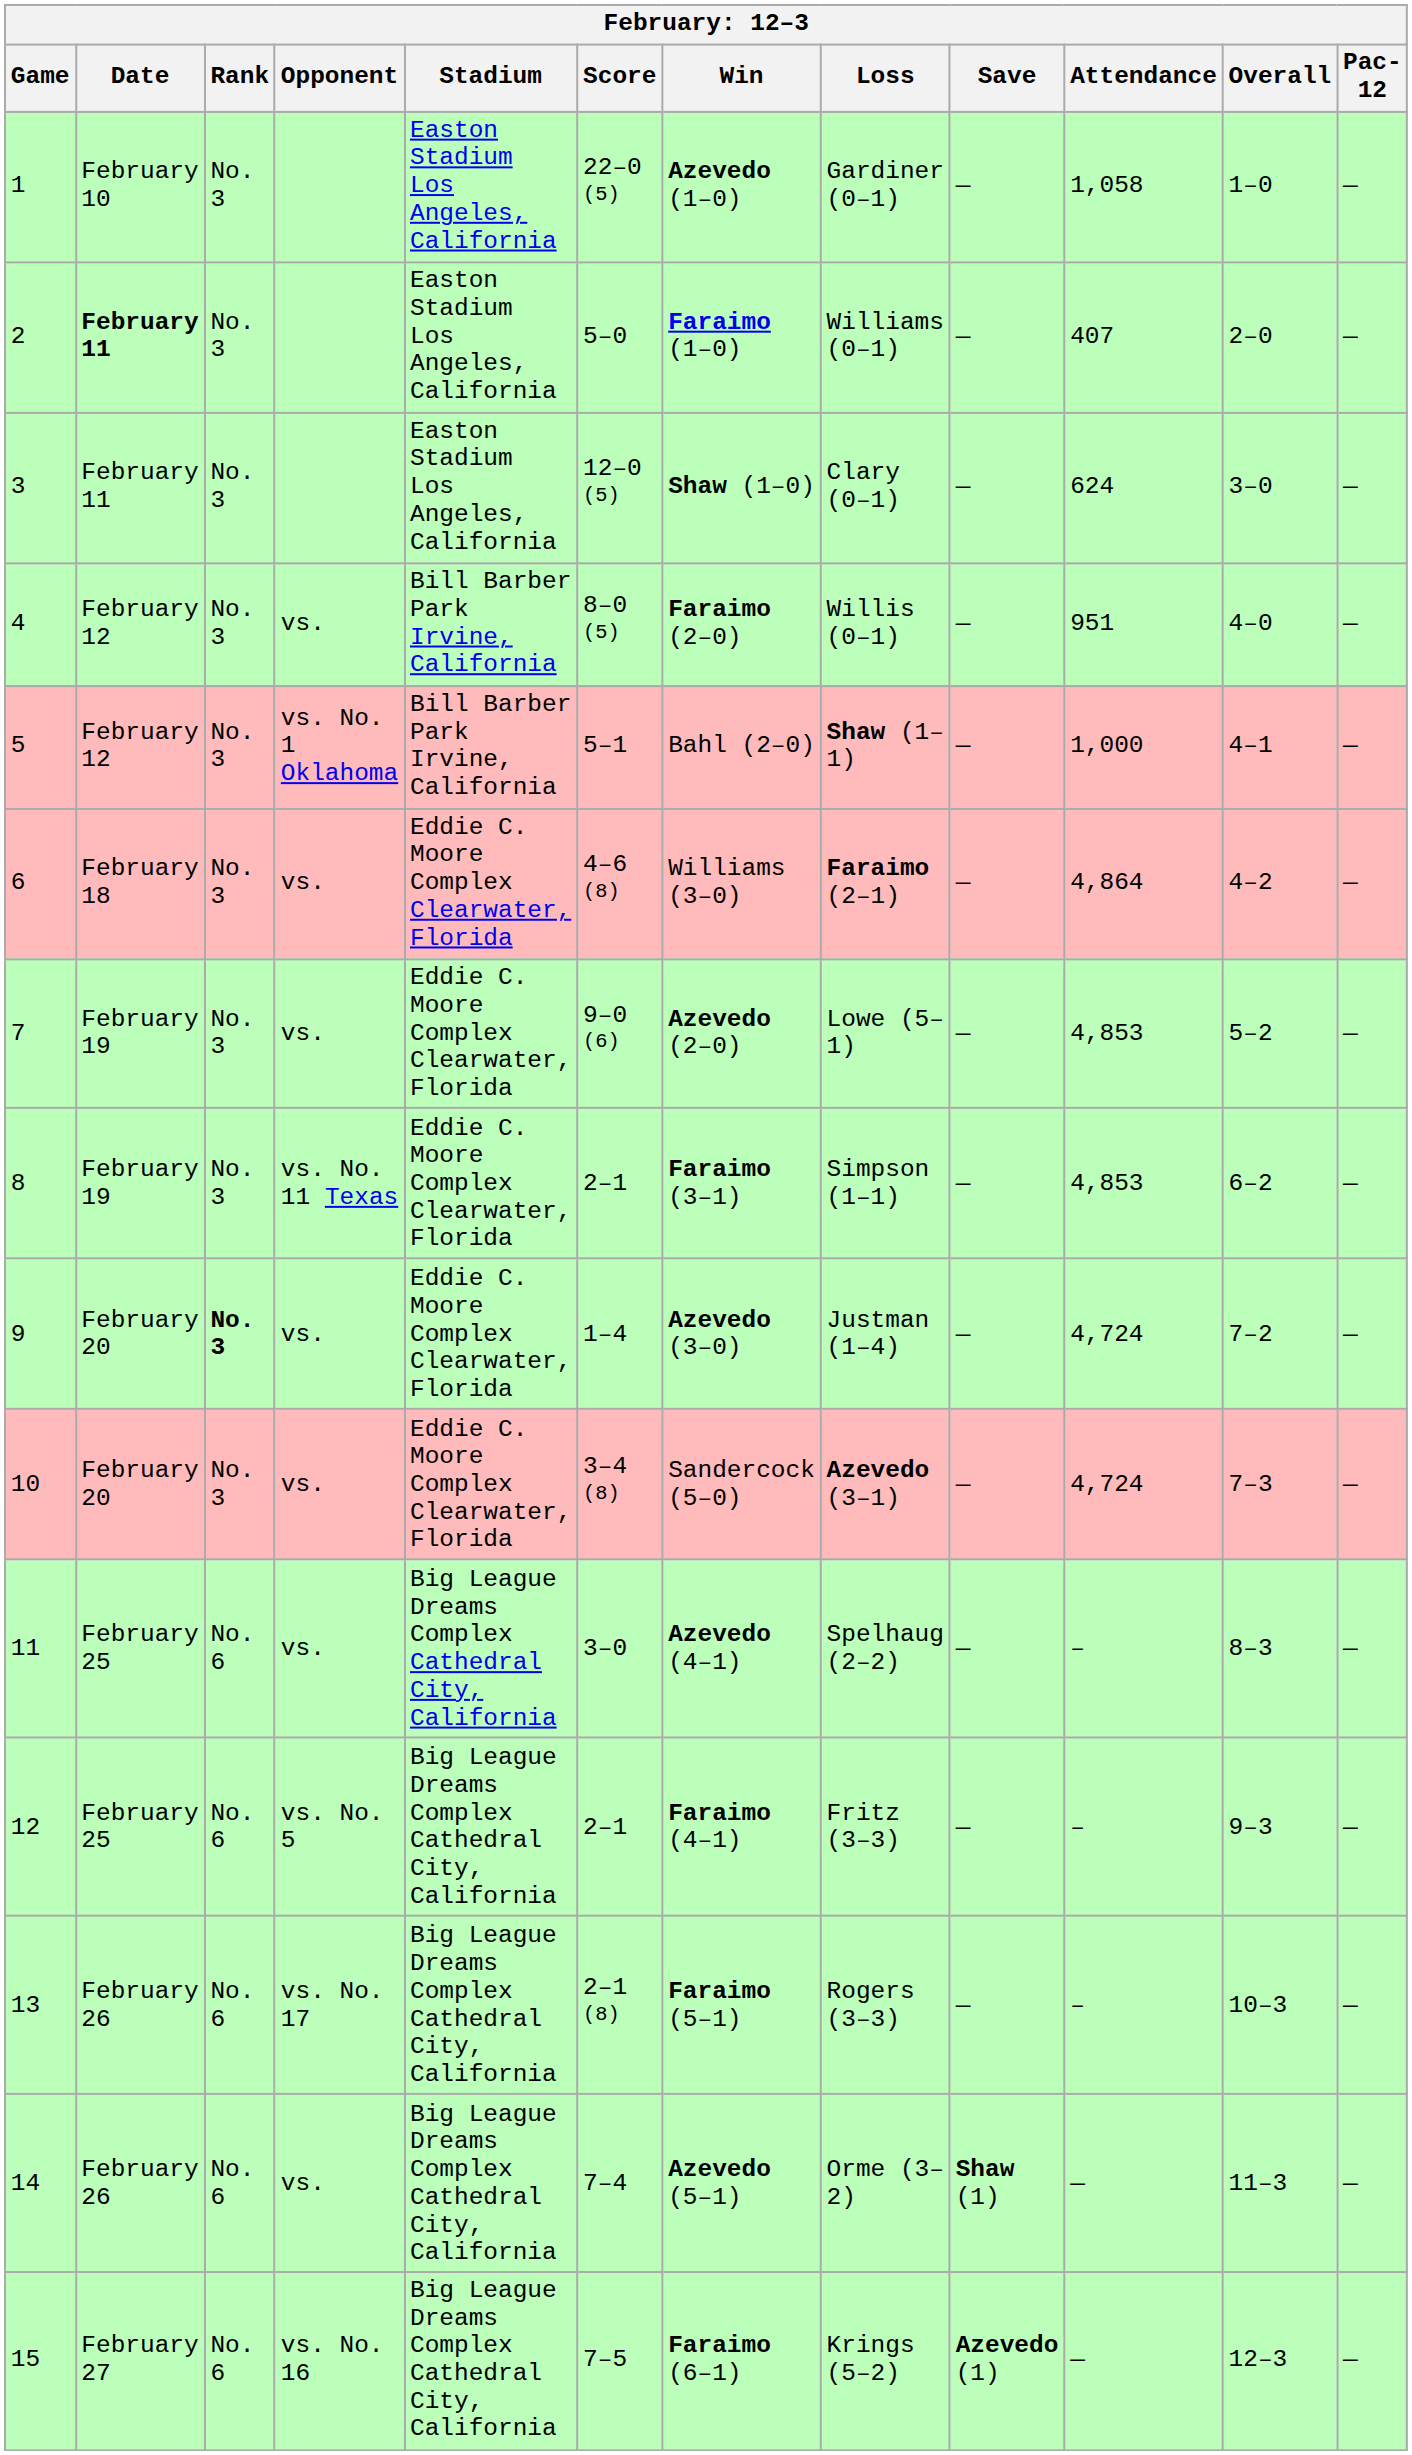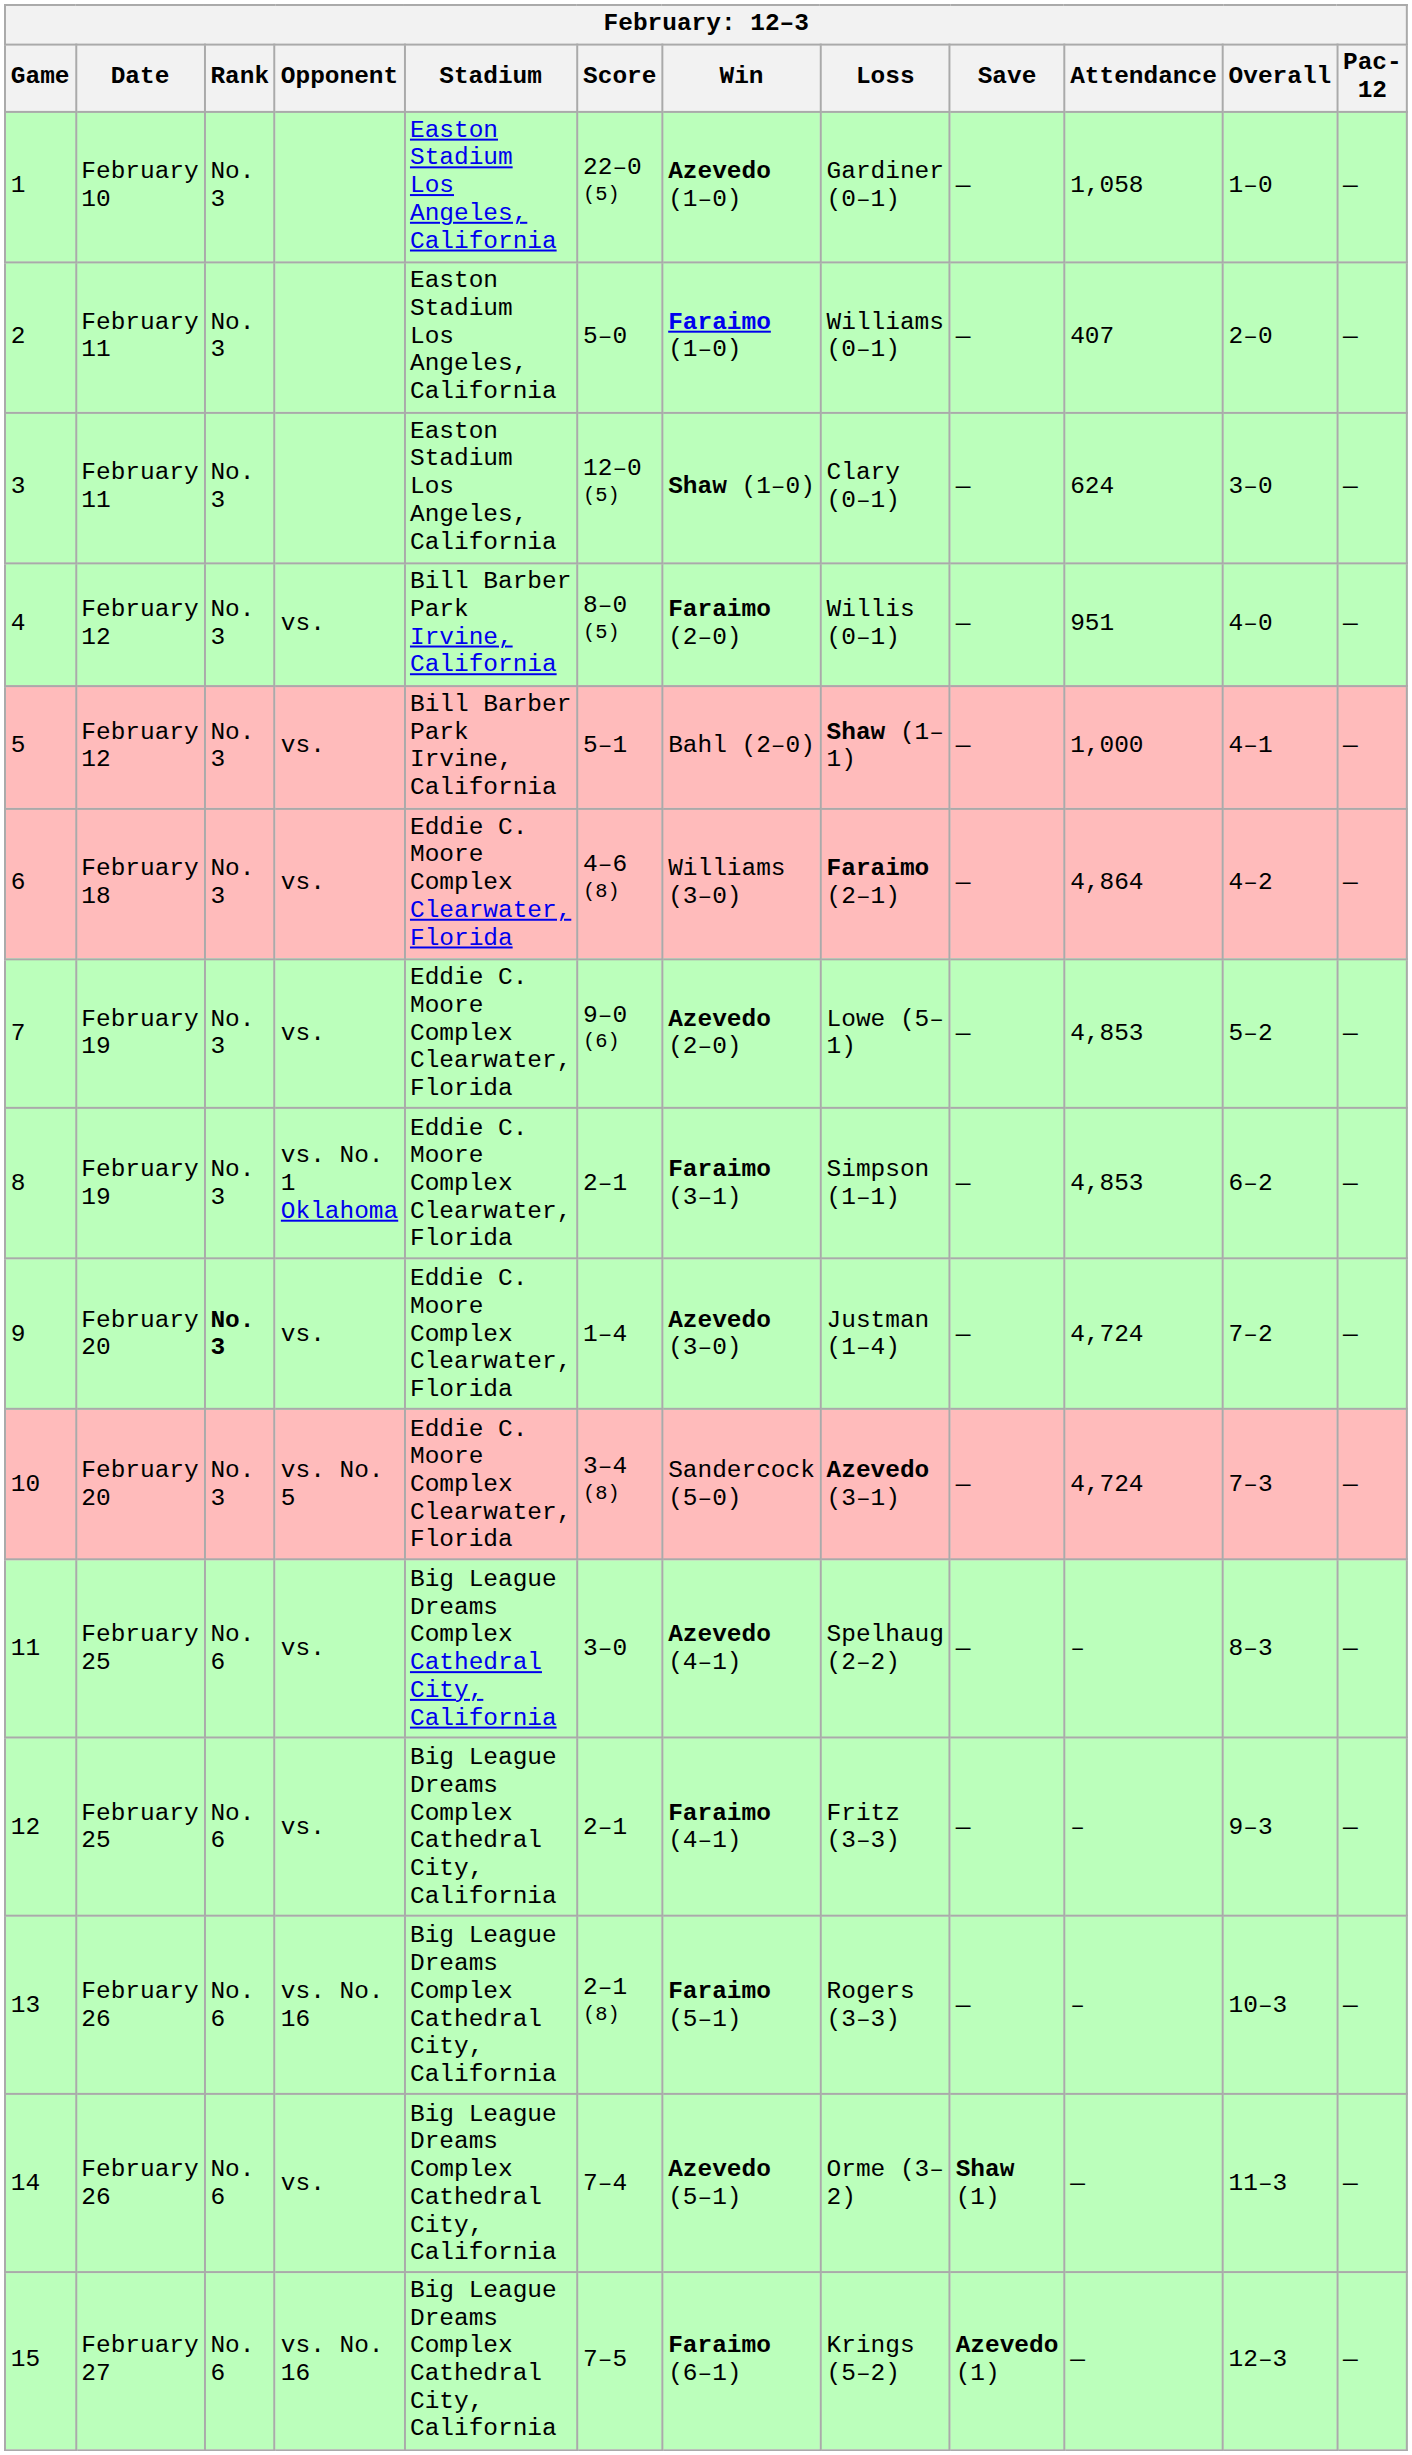(140, 337) bold -> (140, 337) normal
(340, 747) vs. No. 1 Oklahoma -> (303, 747) vs.
(340, 1184) vs. No. 11 Texas -> (340, 1184) vs. No. 1 Oklahoma
(303, 1485) vs. -> (332, 1485) vs. No. 5
(332, 1827) vs. No. 5 -> (303, 1827) vs.
(332, 2005) vs. No. 17 -> (332, 2005) vs. No. 16
